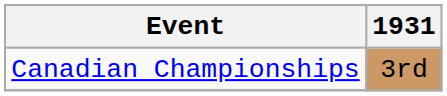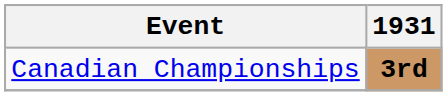(404, 70) normal -> (404, 70) bold
